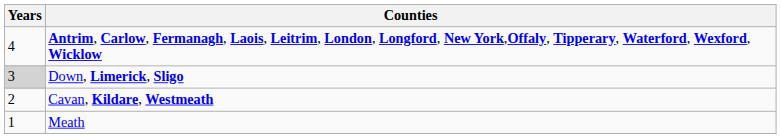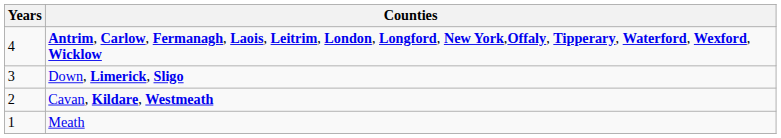(11, 76) lightgrey background -> (11, 76) no background
